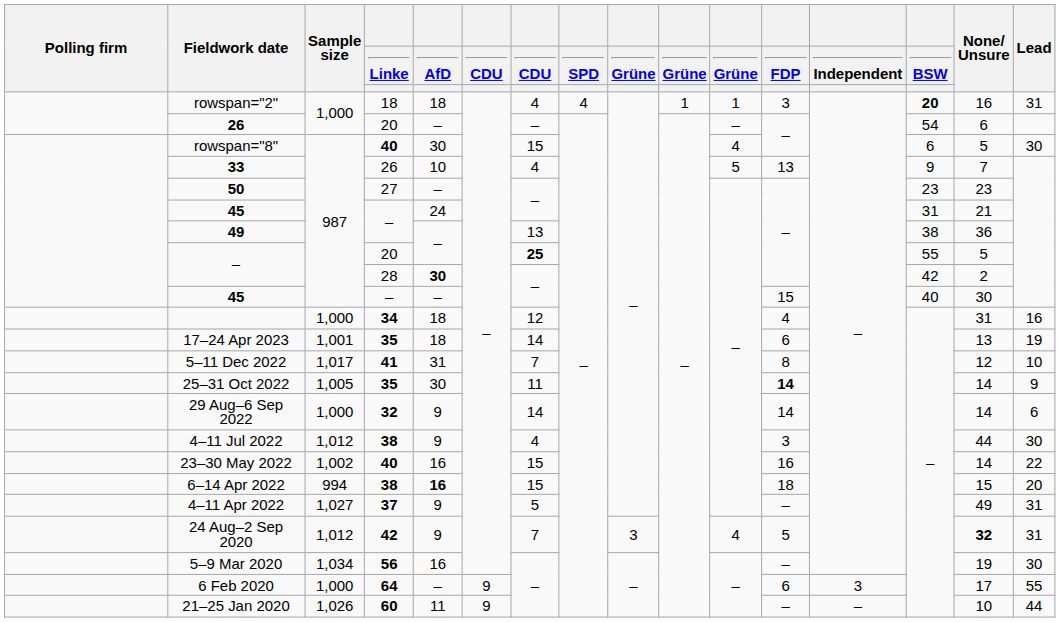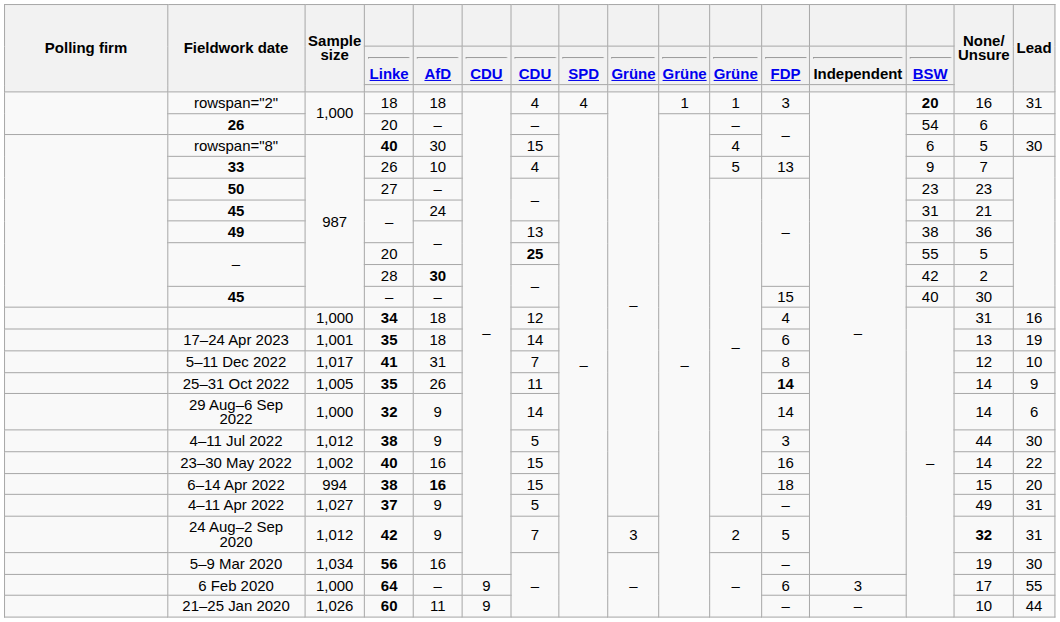(438, 383) 30 -> (438, 383) 26
(535, 441) 4 -> (535, 441) 5
(736, 535) 4 -> (736, 535) 2
